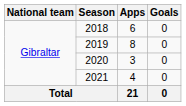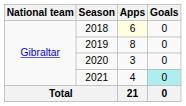(132, 28) no background -> (132, 28) lightyellow background
(164, 77) no background -> (164, 77) paleturquoise background
